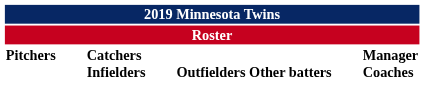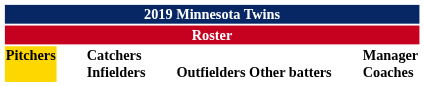(31, 55) no background -> (31, 55) gold background
